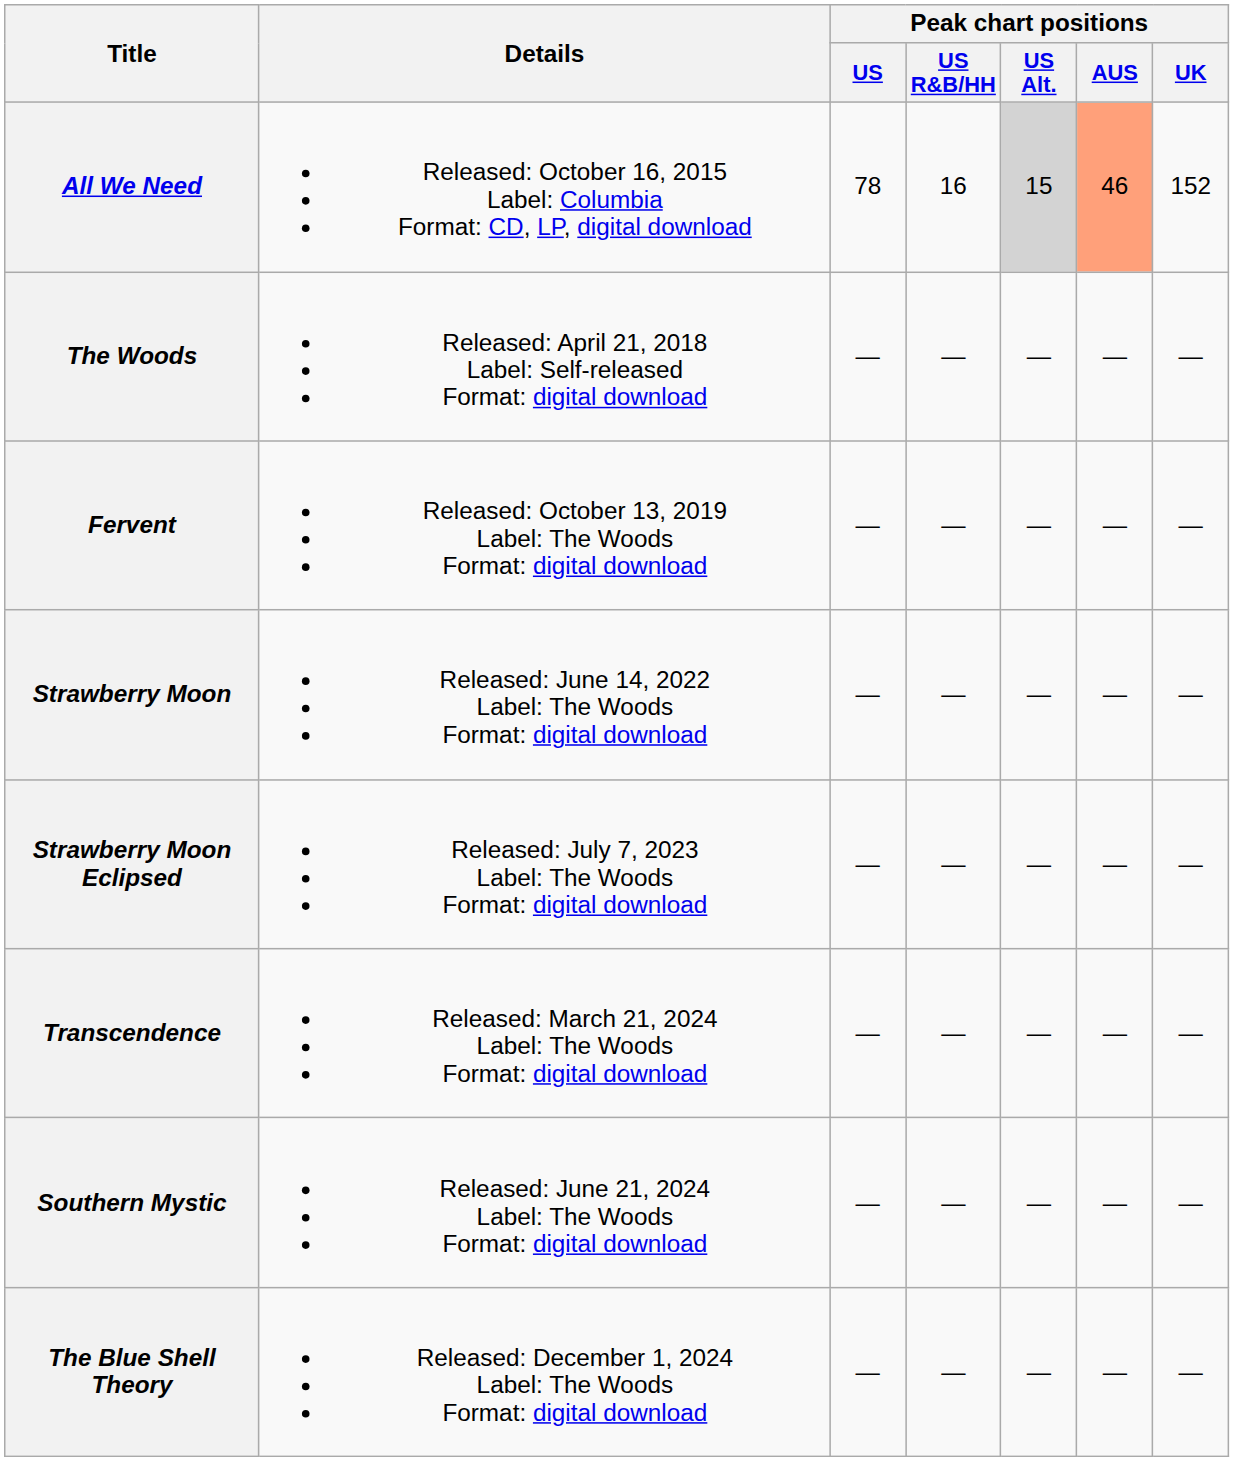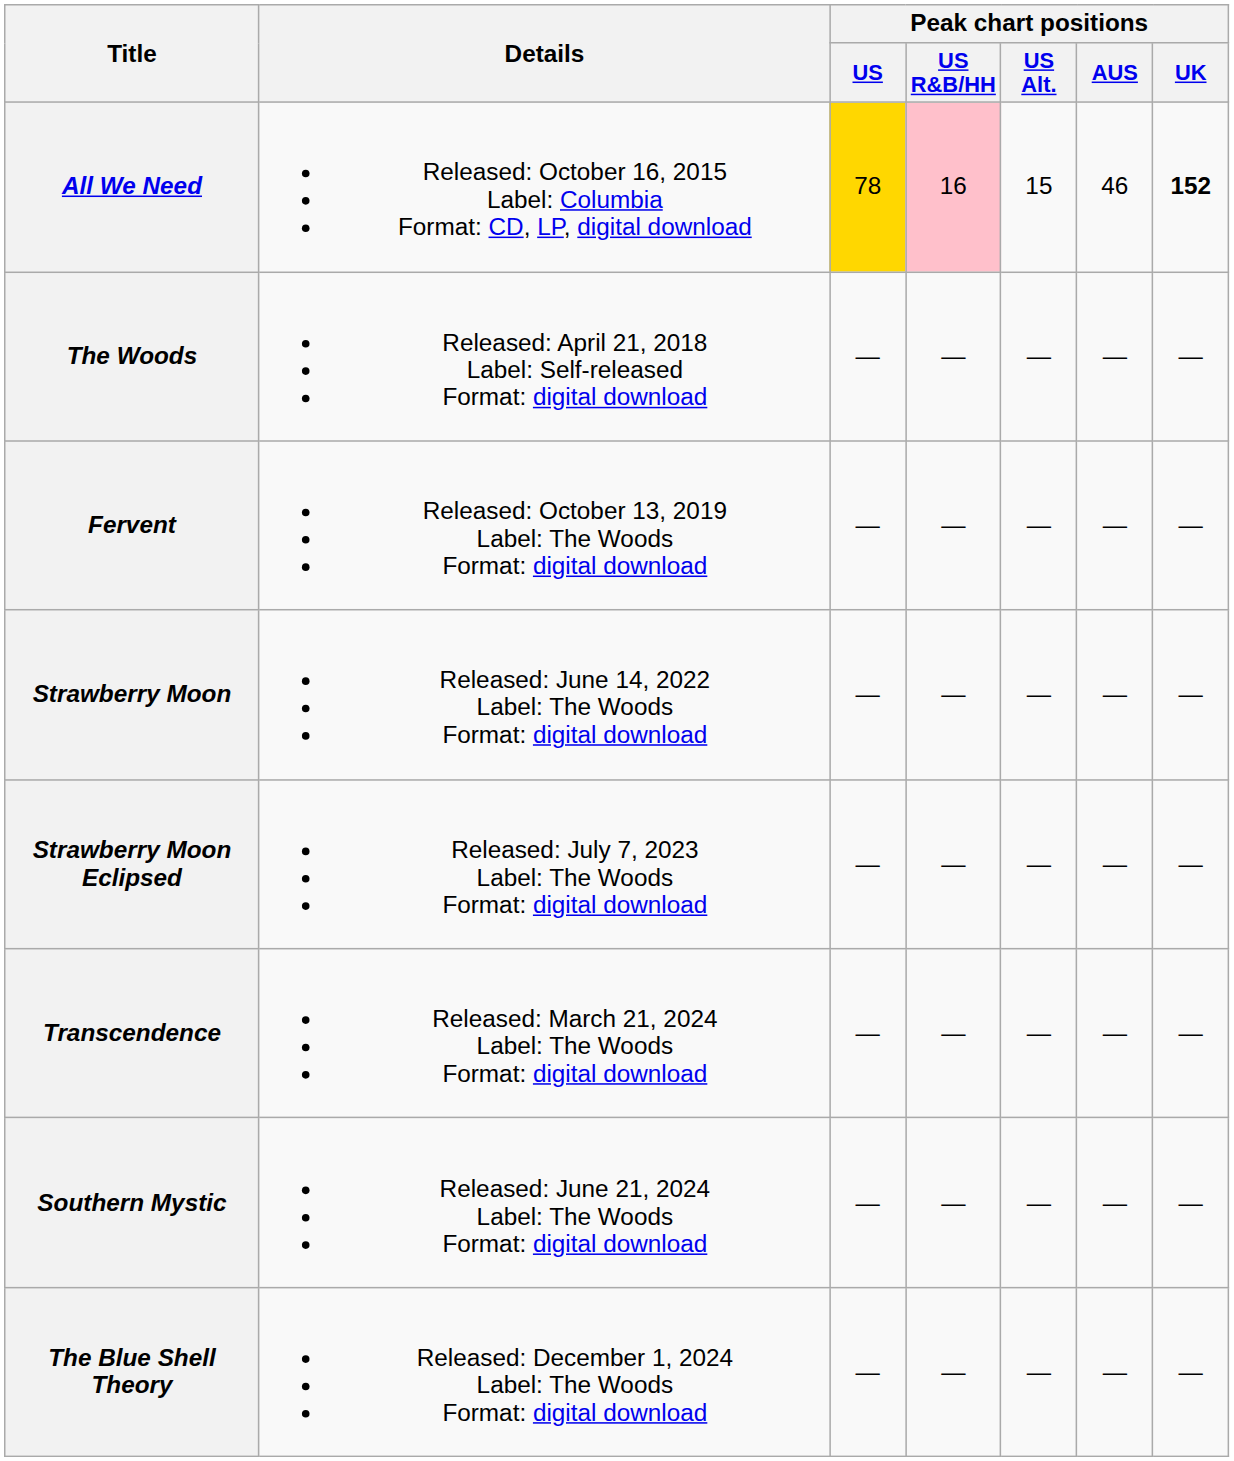(868, 186) no background -> (868, 186) gold background
(953, 186) no background -> (953, 186) pink background
(1039, 186) lightgrey background -> (1039, 186) no background
(1115, 186) lightsalmon background -> (1115, 186) no background
(1191, 186) normal -> (1191, 186) bold
